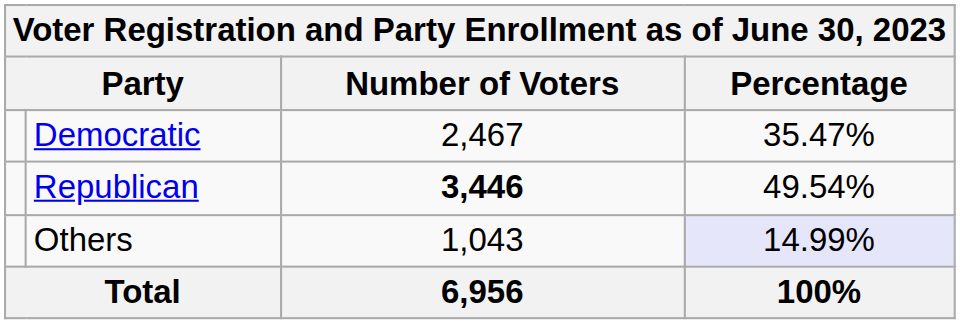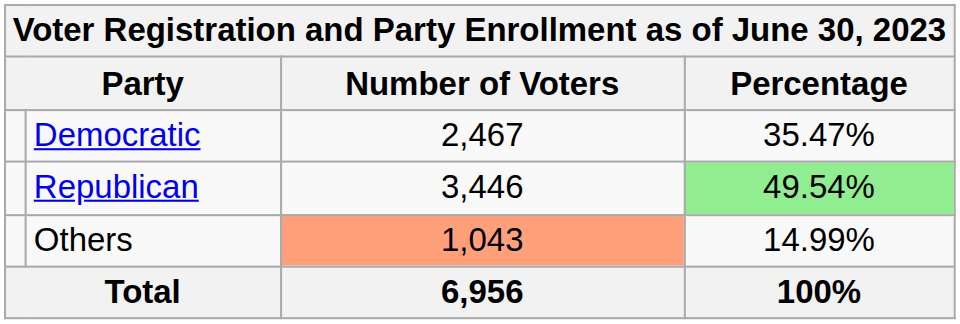(482, 187) bold -> (482, 187) normal
(819, 187) no background -> (819, 187) lightgreen background
(482, 239) no background -> (482, 239) lightsalmon background
(819, 239) lavender background -> (819, 239) no background
